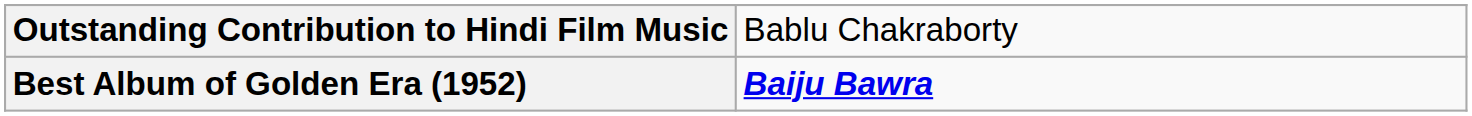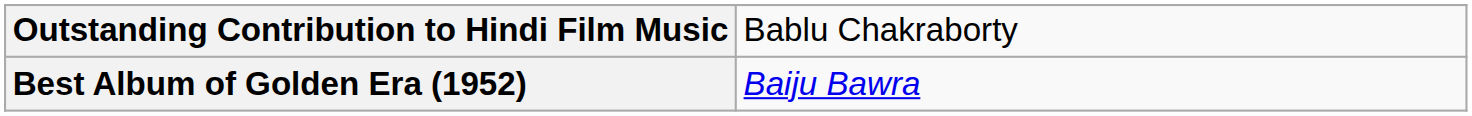(838, 83) bold -> (832, 83) normal
